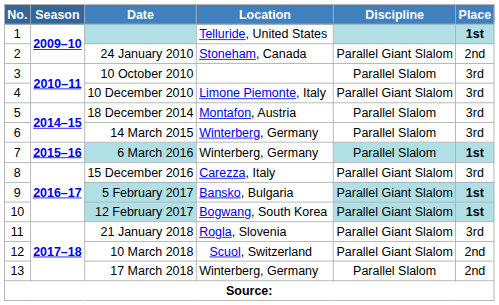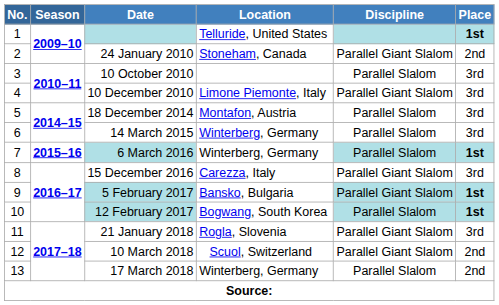(395, 212) Parallel Giant Slalom -> (395, 212) Parallel Slalom
